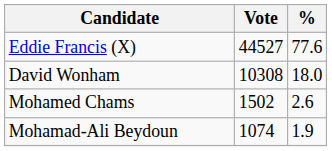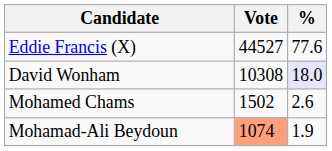(307, 74) no background -> (307, 74) lavender background
(257, 131) no background -> (257, 131) lightsalmon background
